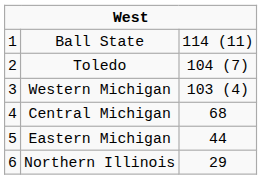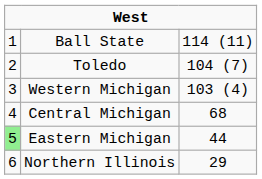(13, 138) no background -> (13, 138) lightgreen background
